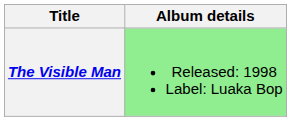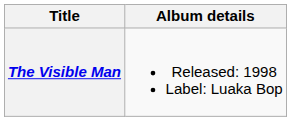(205, 81) lightgreen background -> (205, 81) no background
